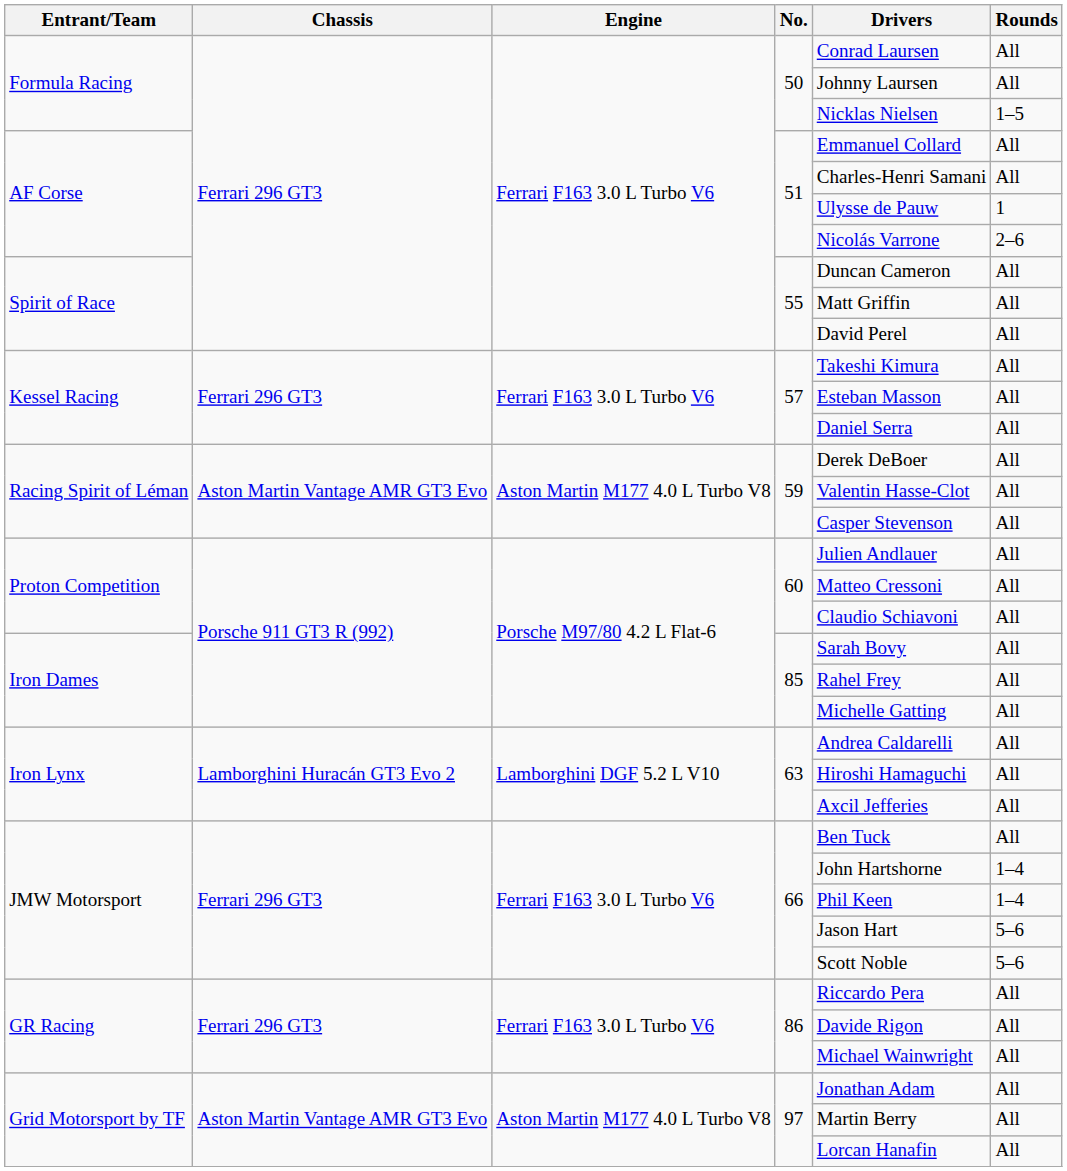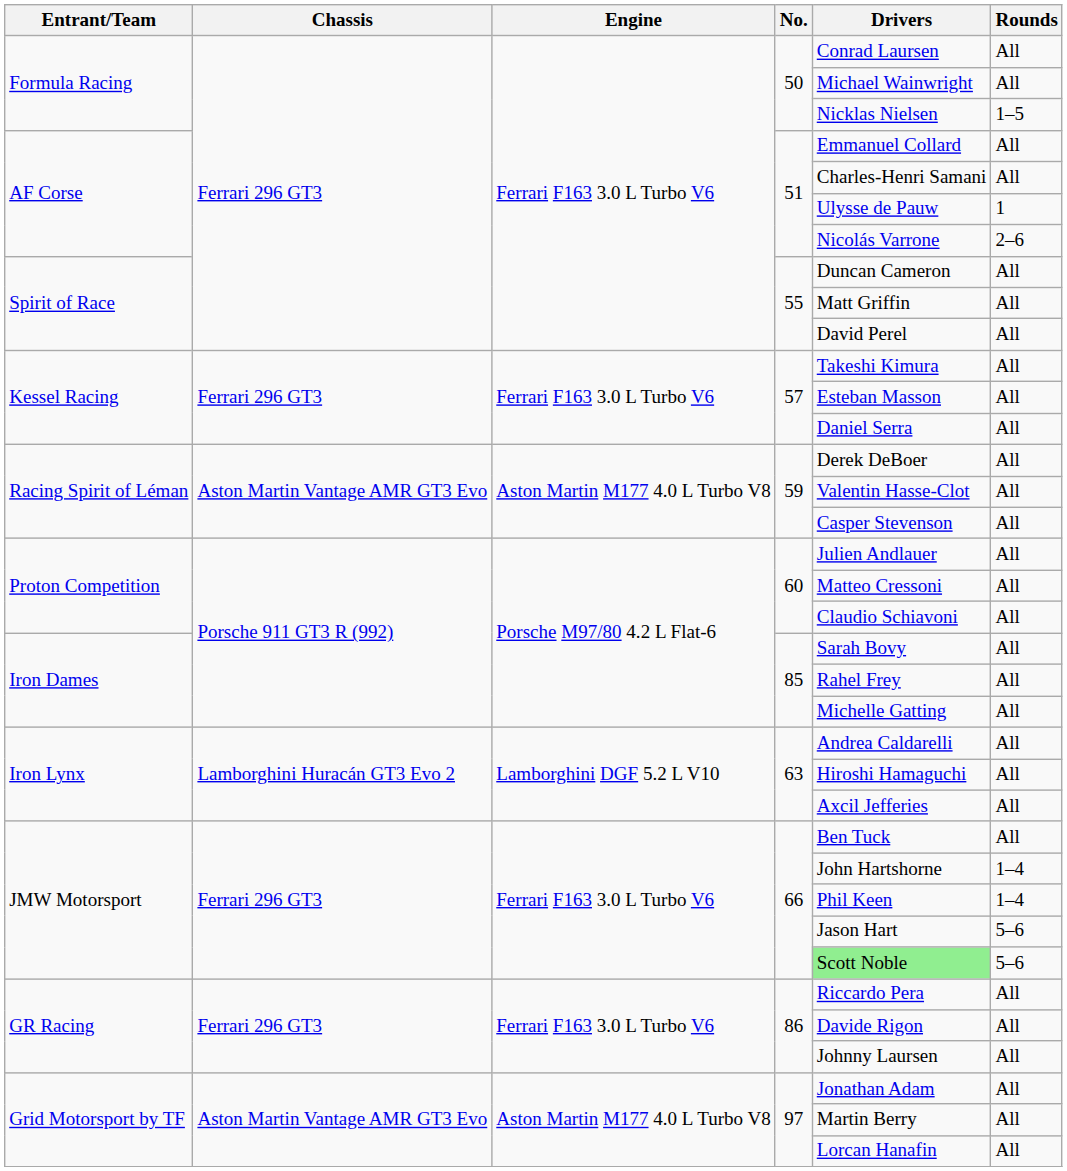(877, 82) Johnny Laursen -> (895, 82) Michael Wainwright
(862, 962) no background -> (862, 962) lightgreen background
(895, 1056) Michael Wainwright -> (877, 1056) Johnny Laursen
